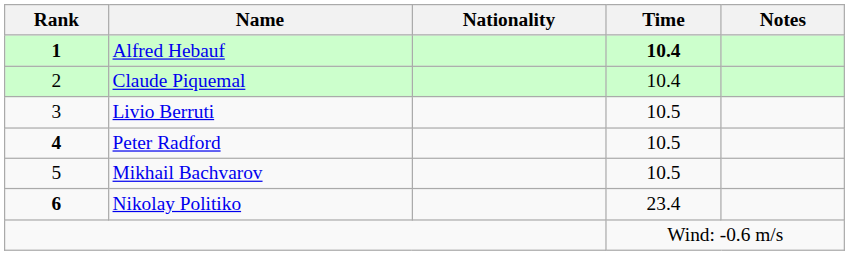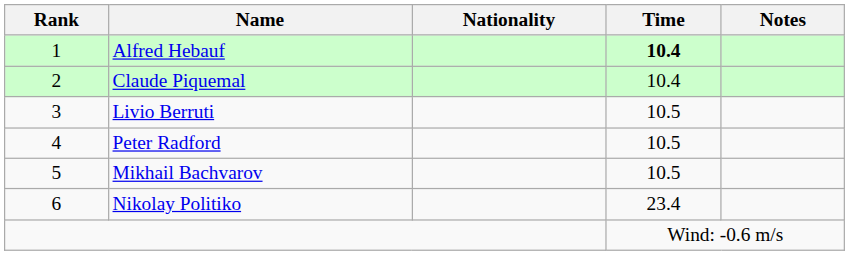(56, 50) bold -> (56, 50) normal
(56, 142) bold -> (56, 142) normal
(56, 204) bold -> (56, 204) normal
